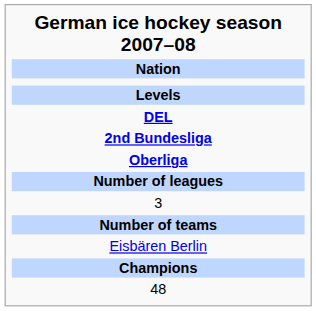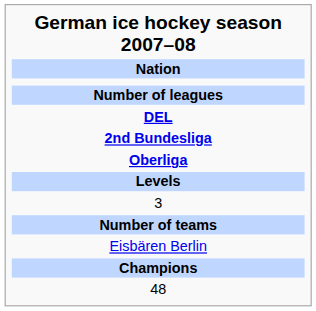(158, 95) Levels -> (158, 95) Number of leagues
(158, 182) Number of leagues -> (158, 182) Levels
